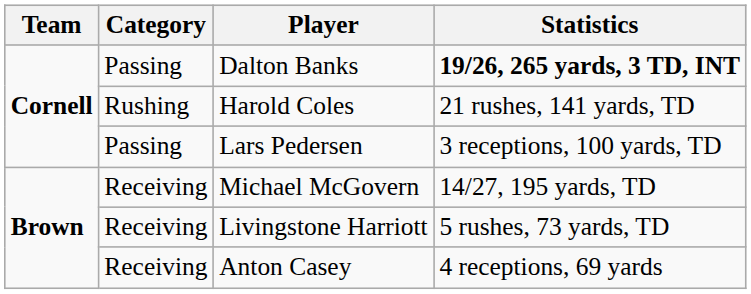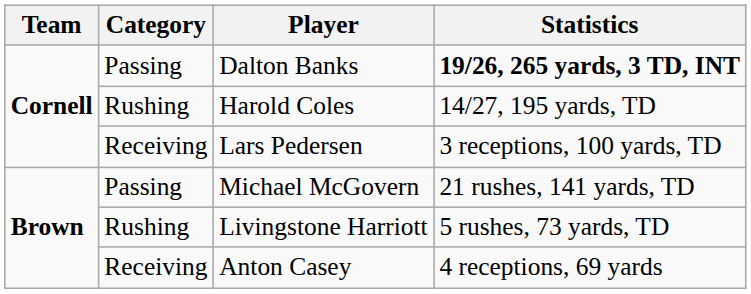(567, 105) 21 rushes, 141 yards, TD -> (548, 105) 14/27, 195 yards, TD
(143, 146) Passing -> (156, 146) Receiving
(156, 186) Receiving -> (143, 186) Passing
(548, 186) 14/27, 195 yards, TD -> (567, 186) 21 rushes, 141 yards, TD
(156, 226) Receiving -> (147, 226) Rushing
